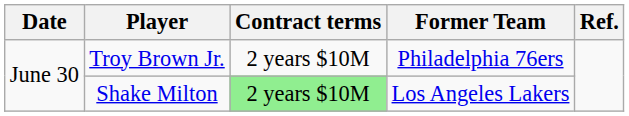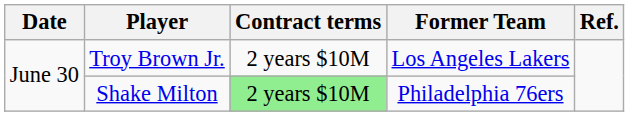(480, 57) Philadelphia 76ers -> (480, 57) Los Angeles Lakers
(480, 93) Los Angeles Lakers -> (480, 93) Philadelphia 76ers
